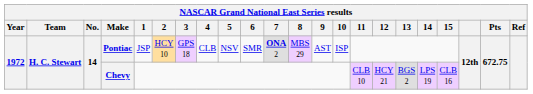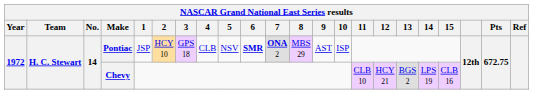(252, 49) normal -> (253, 49) bold
